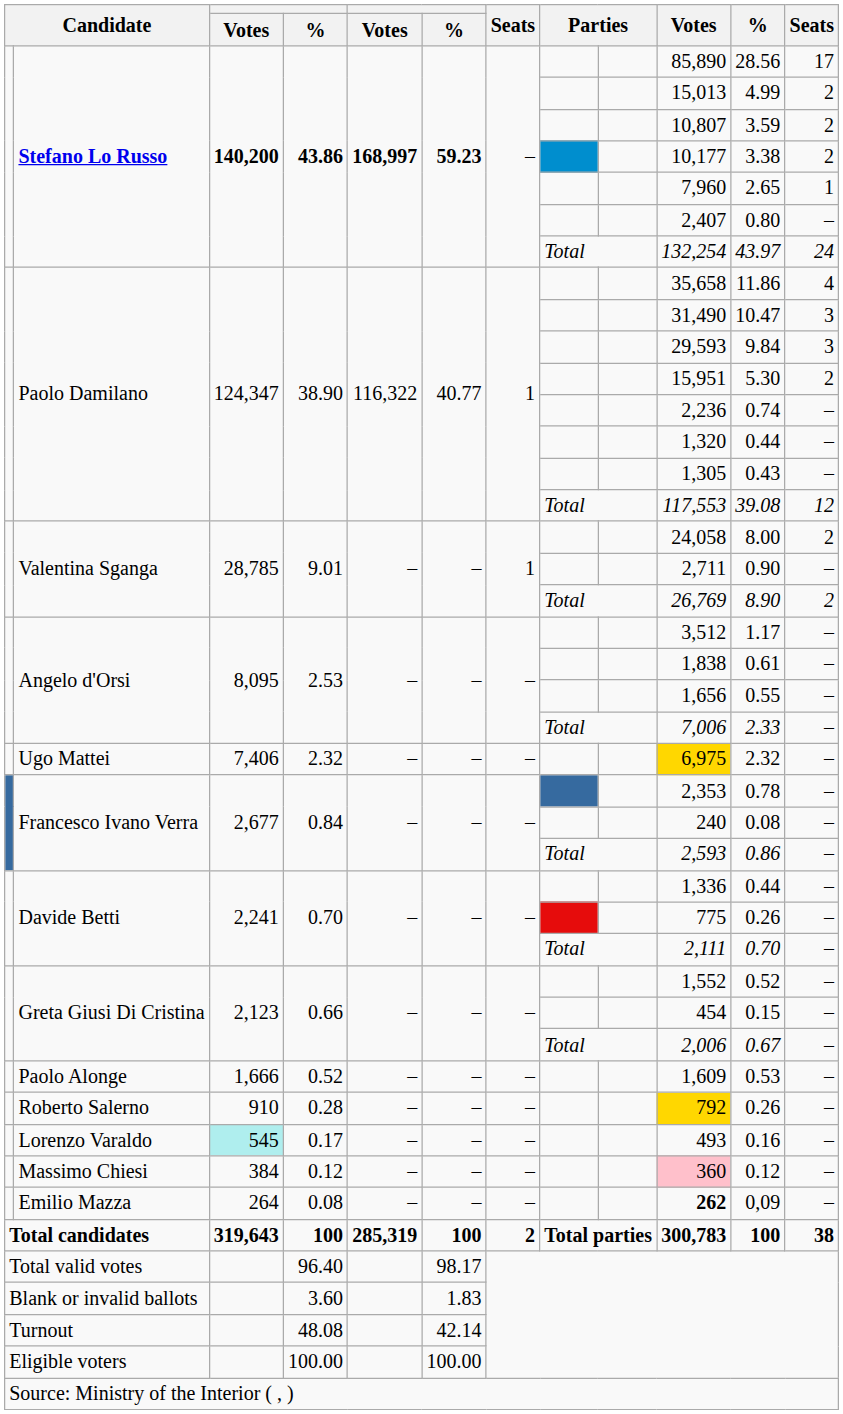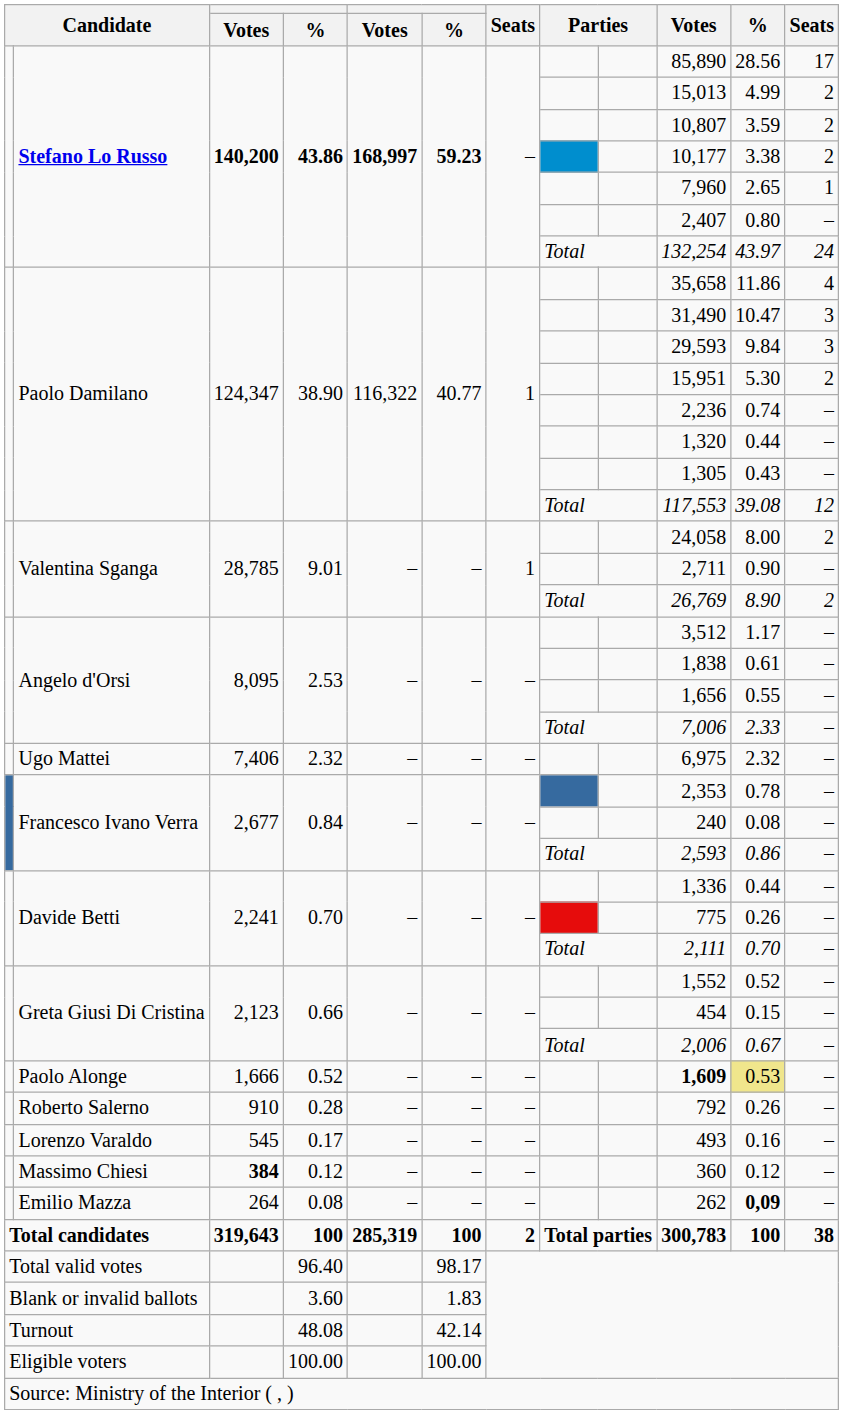(704, 759) gold background -> (704, 759) no background
(704, 1076) normal -> (704, 1076) bold
(763, 1076) no background -> (763, 1076) khaki background
(711, 1108) gold background -> (711, 1108) no background
(264, 1139) paleturquoise background -> (264, 1139) no background
(264, 1171) normal -> (264, 1171) bold
(711, 1171) pink background -> (711, 1171) no background
(711, 1203) bold -> (711, 1203) normal
(763, 1203) normal -> (763, 1203) bold
